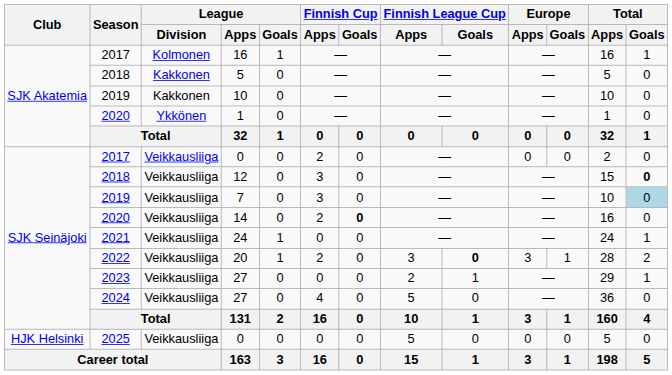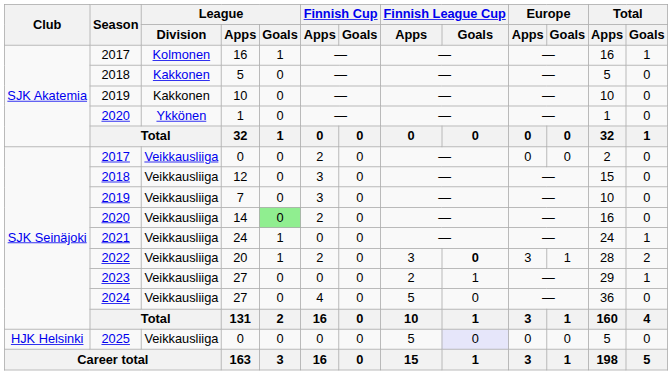(647, 177) bold -> (647, 177) normal
(647, 197) lightblue background -> (647, 197) no background
(280, 217) no background -> (280, 217) lightgreen background
(360, 217) bold -> (360, 217) normal
(475, 339) no background -> (475, 339) lavender background
